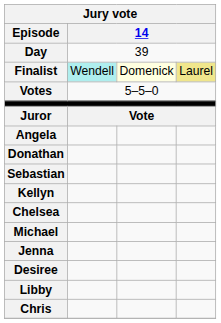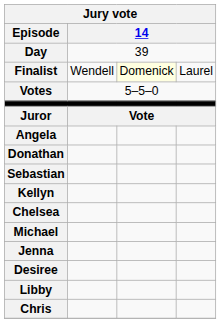(92, 71) paleturquoise background -> (92, 71) no background
(196, 71) khaki background -> (196, 71) no background
